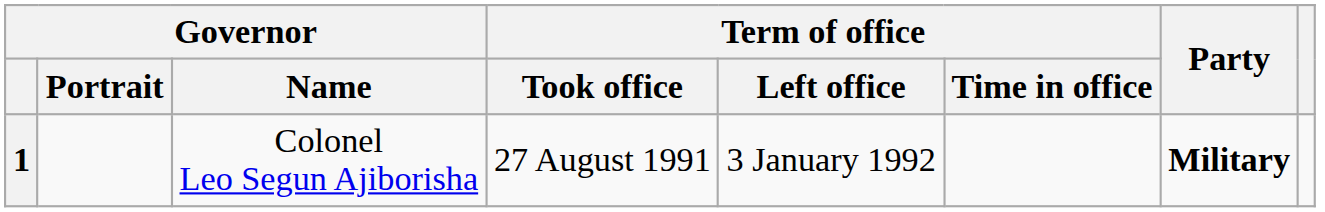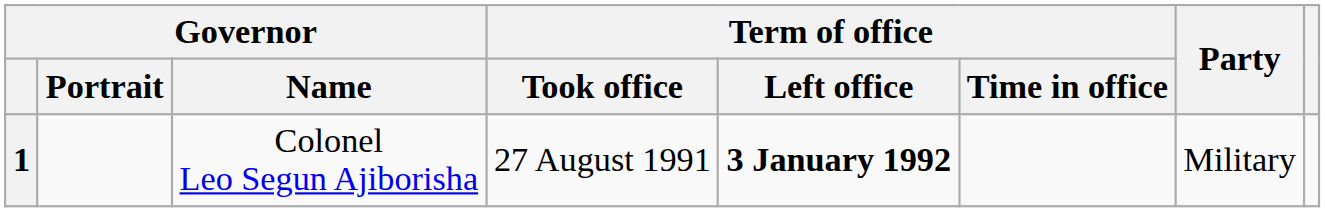(831, 159) normal -> (839, 159) bold
(1229, 159) bold -> (1240, 159) normal
